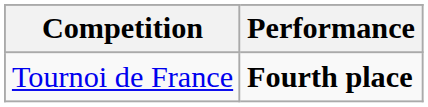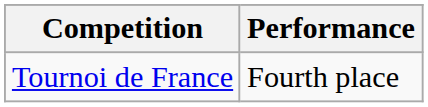(330, 76) bold -> (323, 76) normal
